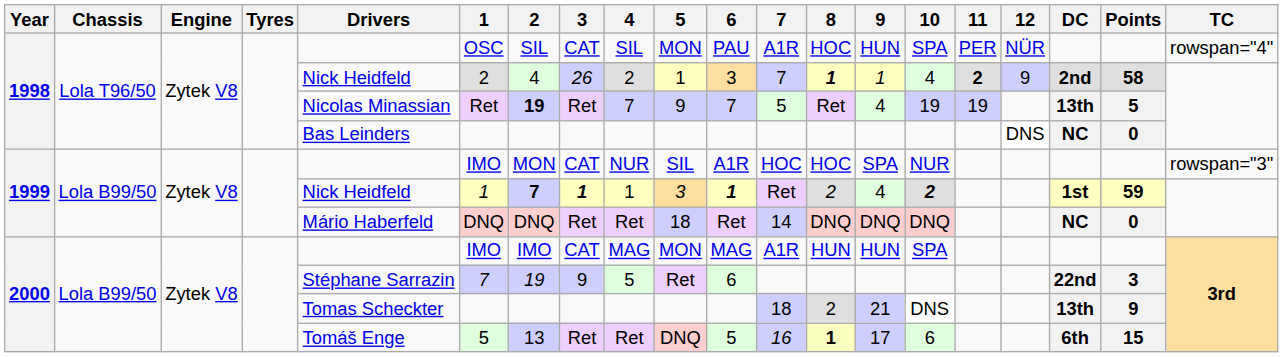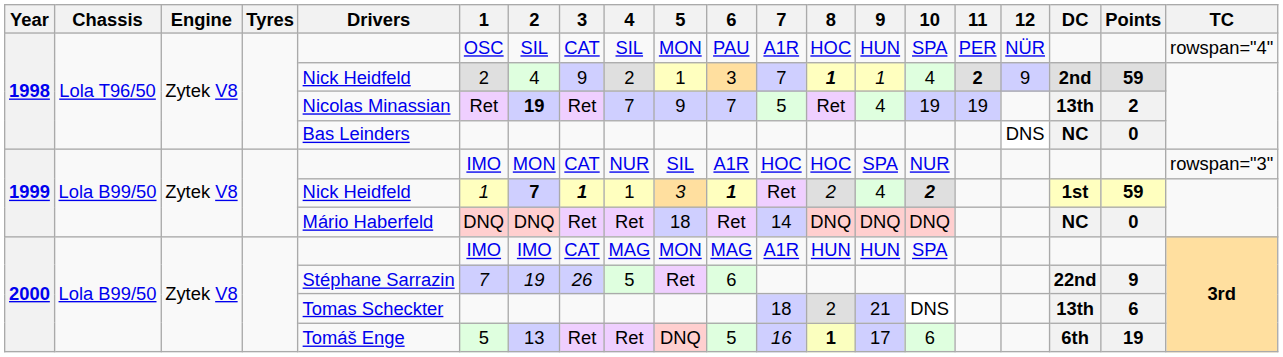(582, 77) 26 -> (582, 77) 9
(1133, 77) 58 -> (1133, 77) 59
(1133, 106) 5 -> (1133, 106) 2
(582, 279) 9 -> (582, 279) 26
(1133, 279) 3 -> (1133, 279) 9
(1133, 308) 9 -> (1133, 308) 6
(1133, 337) 15 -> (1133, 337) 19
